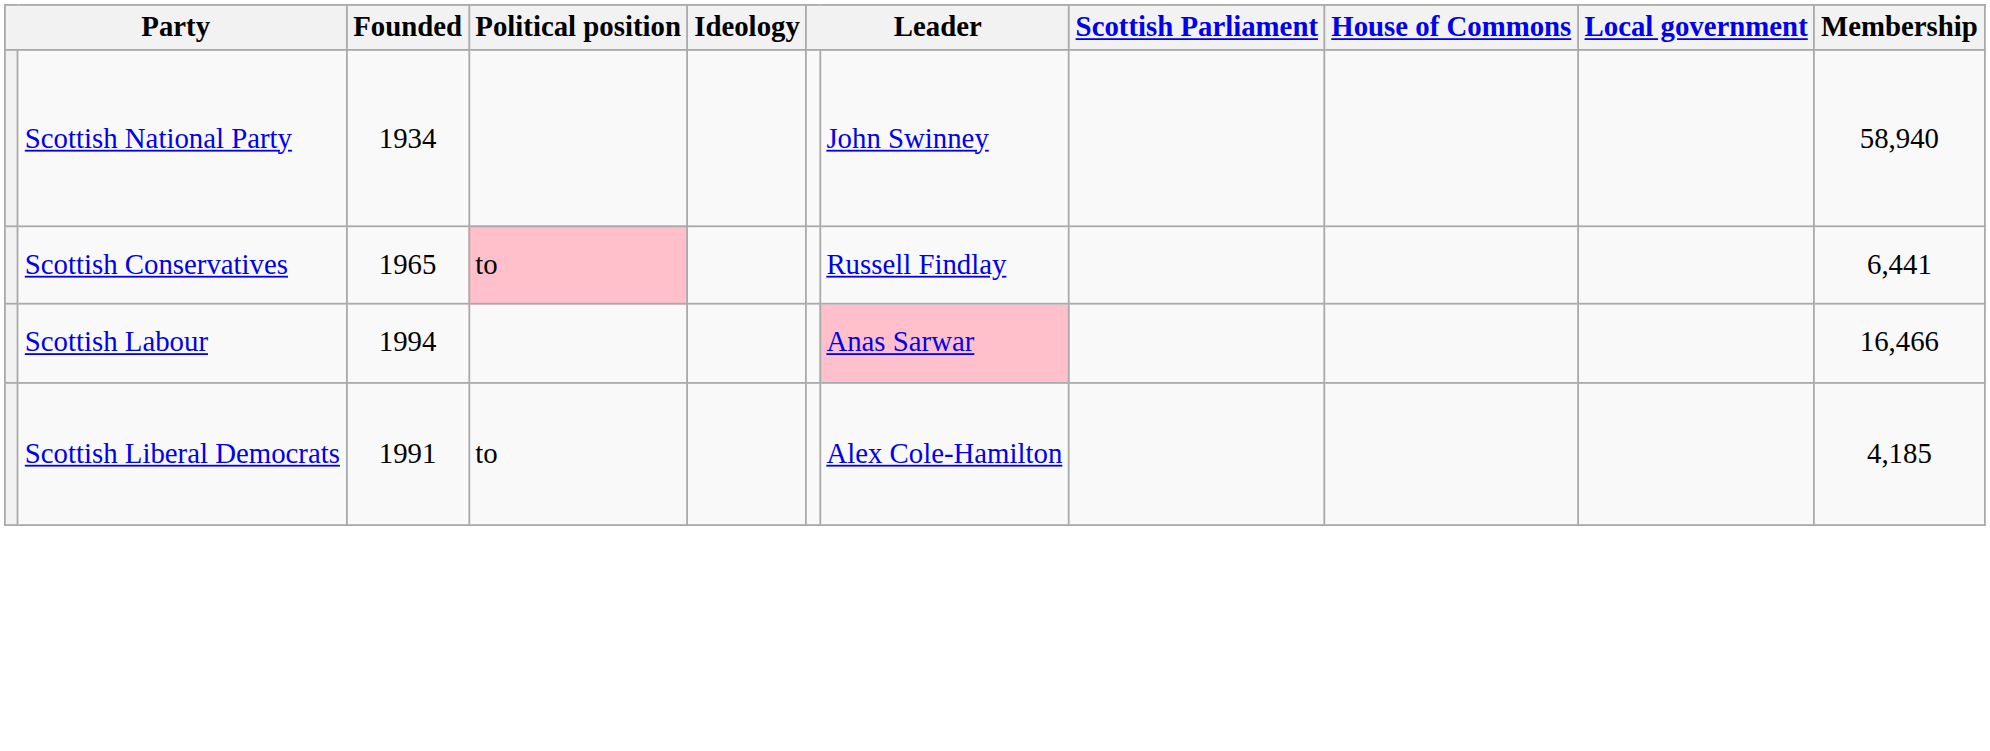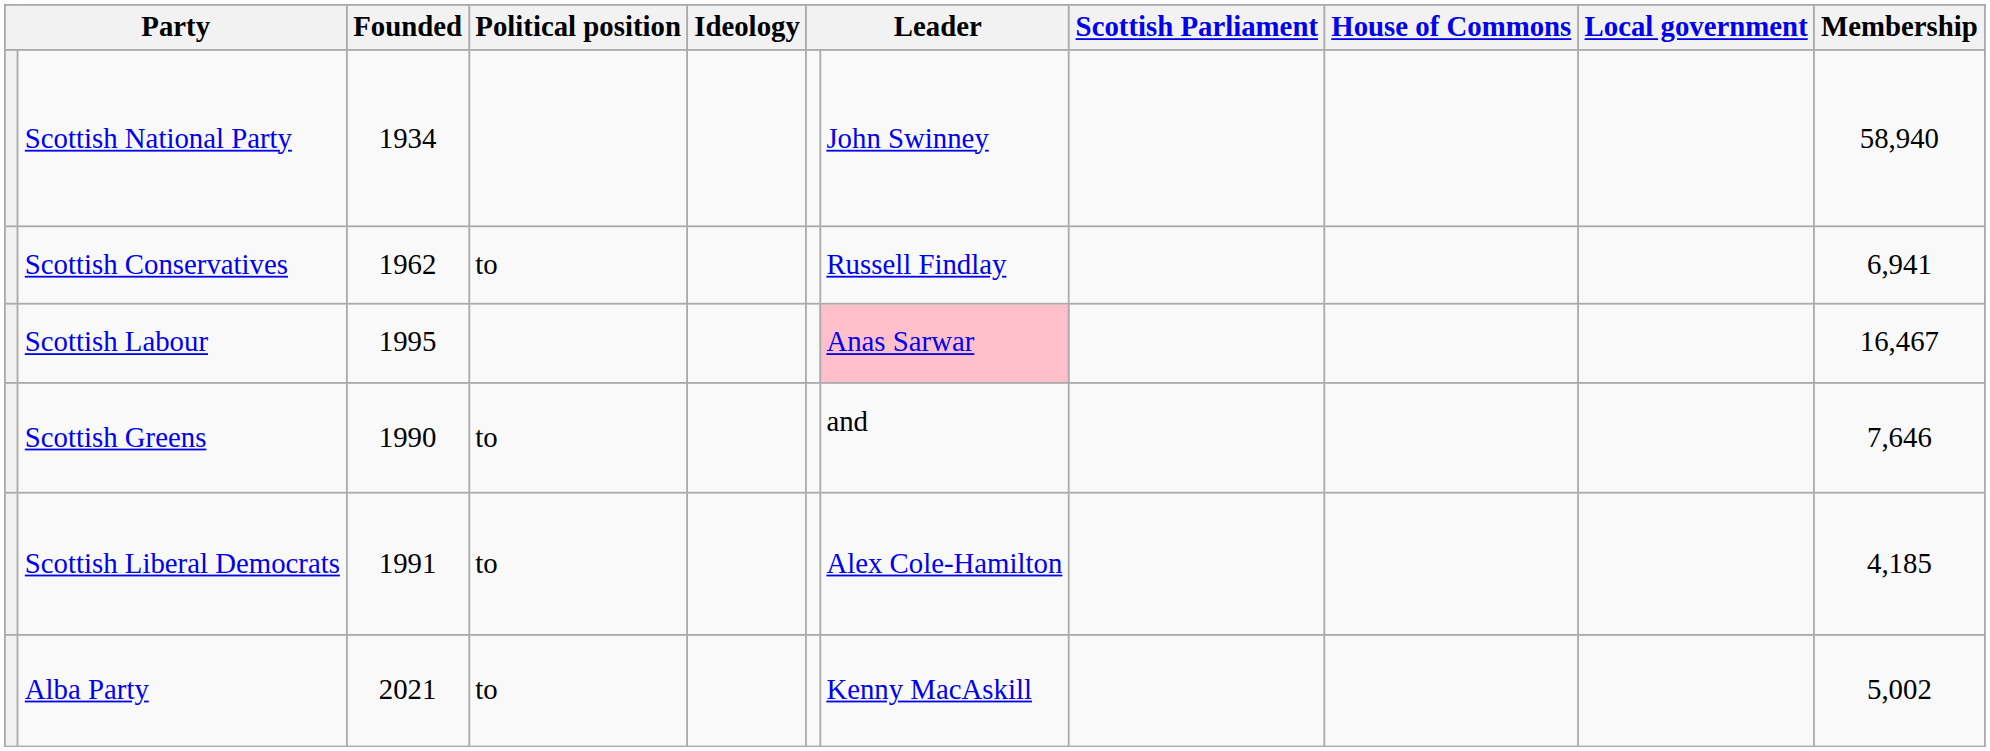(408, 264) 1965 -> (408, 264) 1962
(487, 264) pink background -> (487, 264) no background
(1899, 264) 6,441 -> (1899, 264) 6,941
(408, 342) 1994 -> (408, 342) 1995
(1899, 342) 16,466 -> (1899, 342) 16,467
+ row: (116, 436)
+ row: (87, 690)
